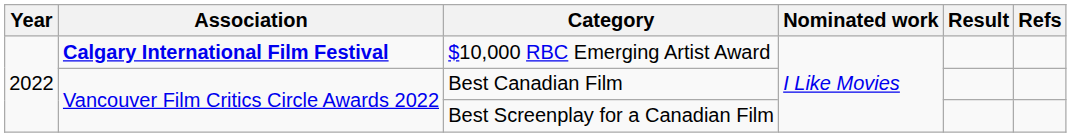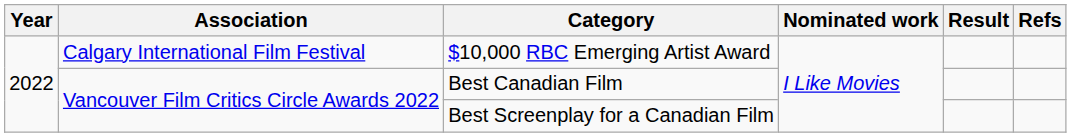(226, 52) bold -> (214, 52) normal
